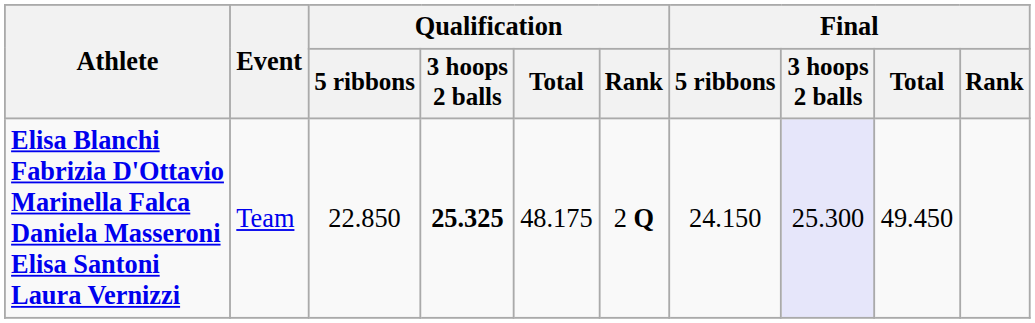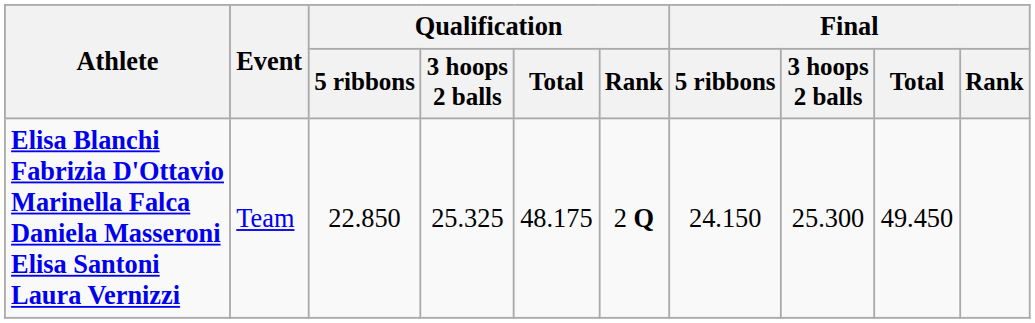(467, 218) bold -> (467, 218) normal
(828, 218) lavender background -> (828, 218) no background
